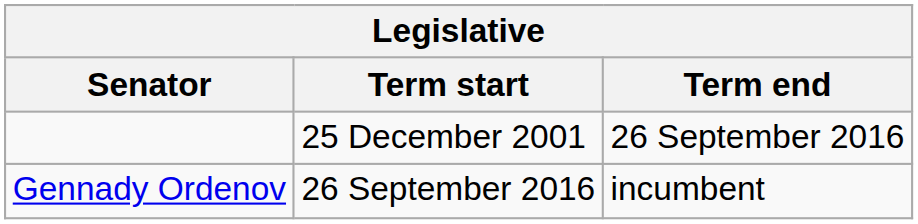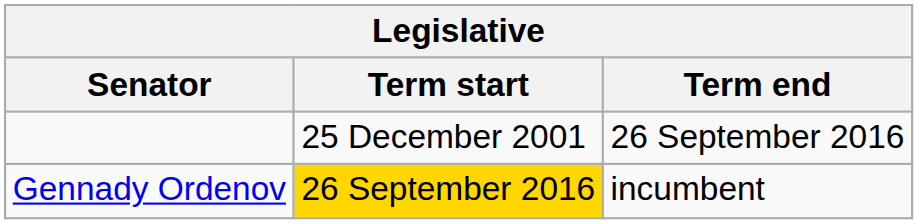(448, 190) no background -> (448, 190) gold background
